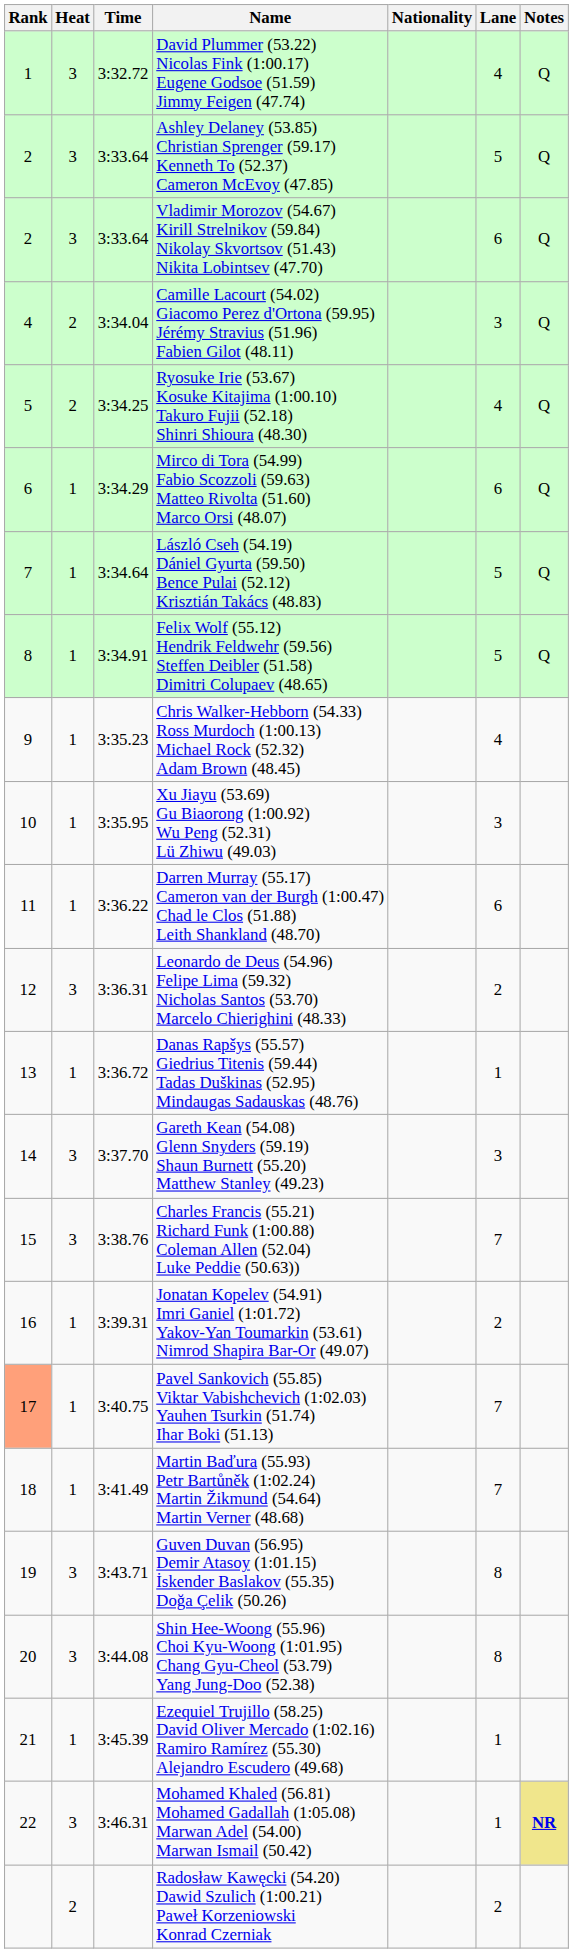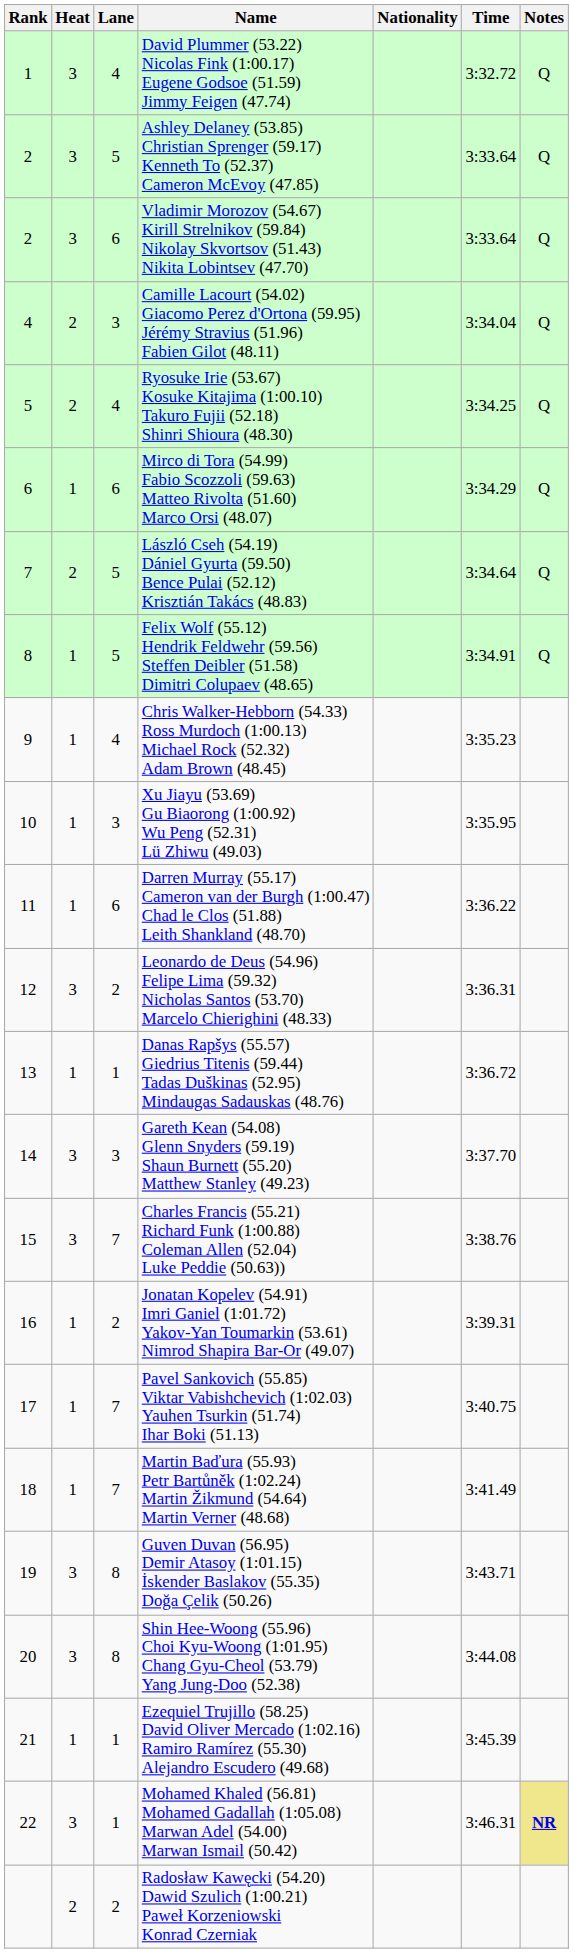columns swapped: (498, 17) <-> (123, 17)
(73, 572) 1 -> (73, 572) 2
(28, 1406) lightsalmon background -> (28, 1406) no background
